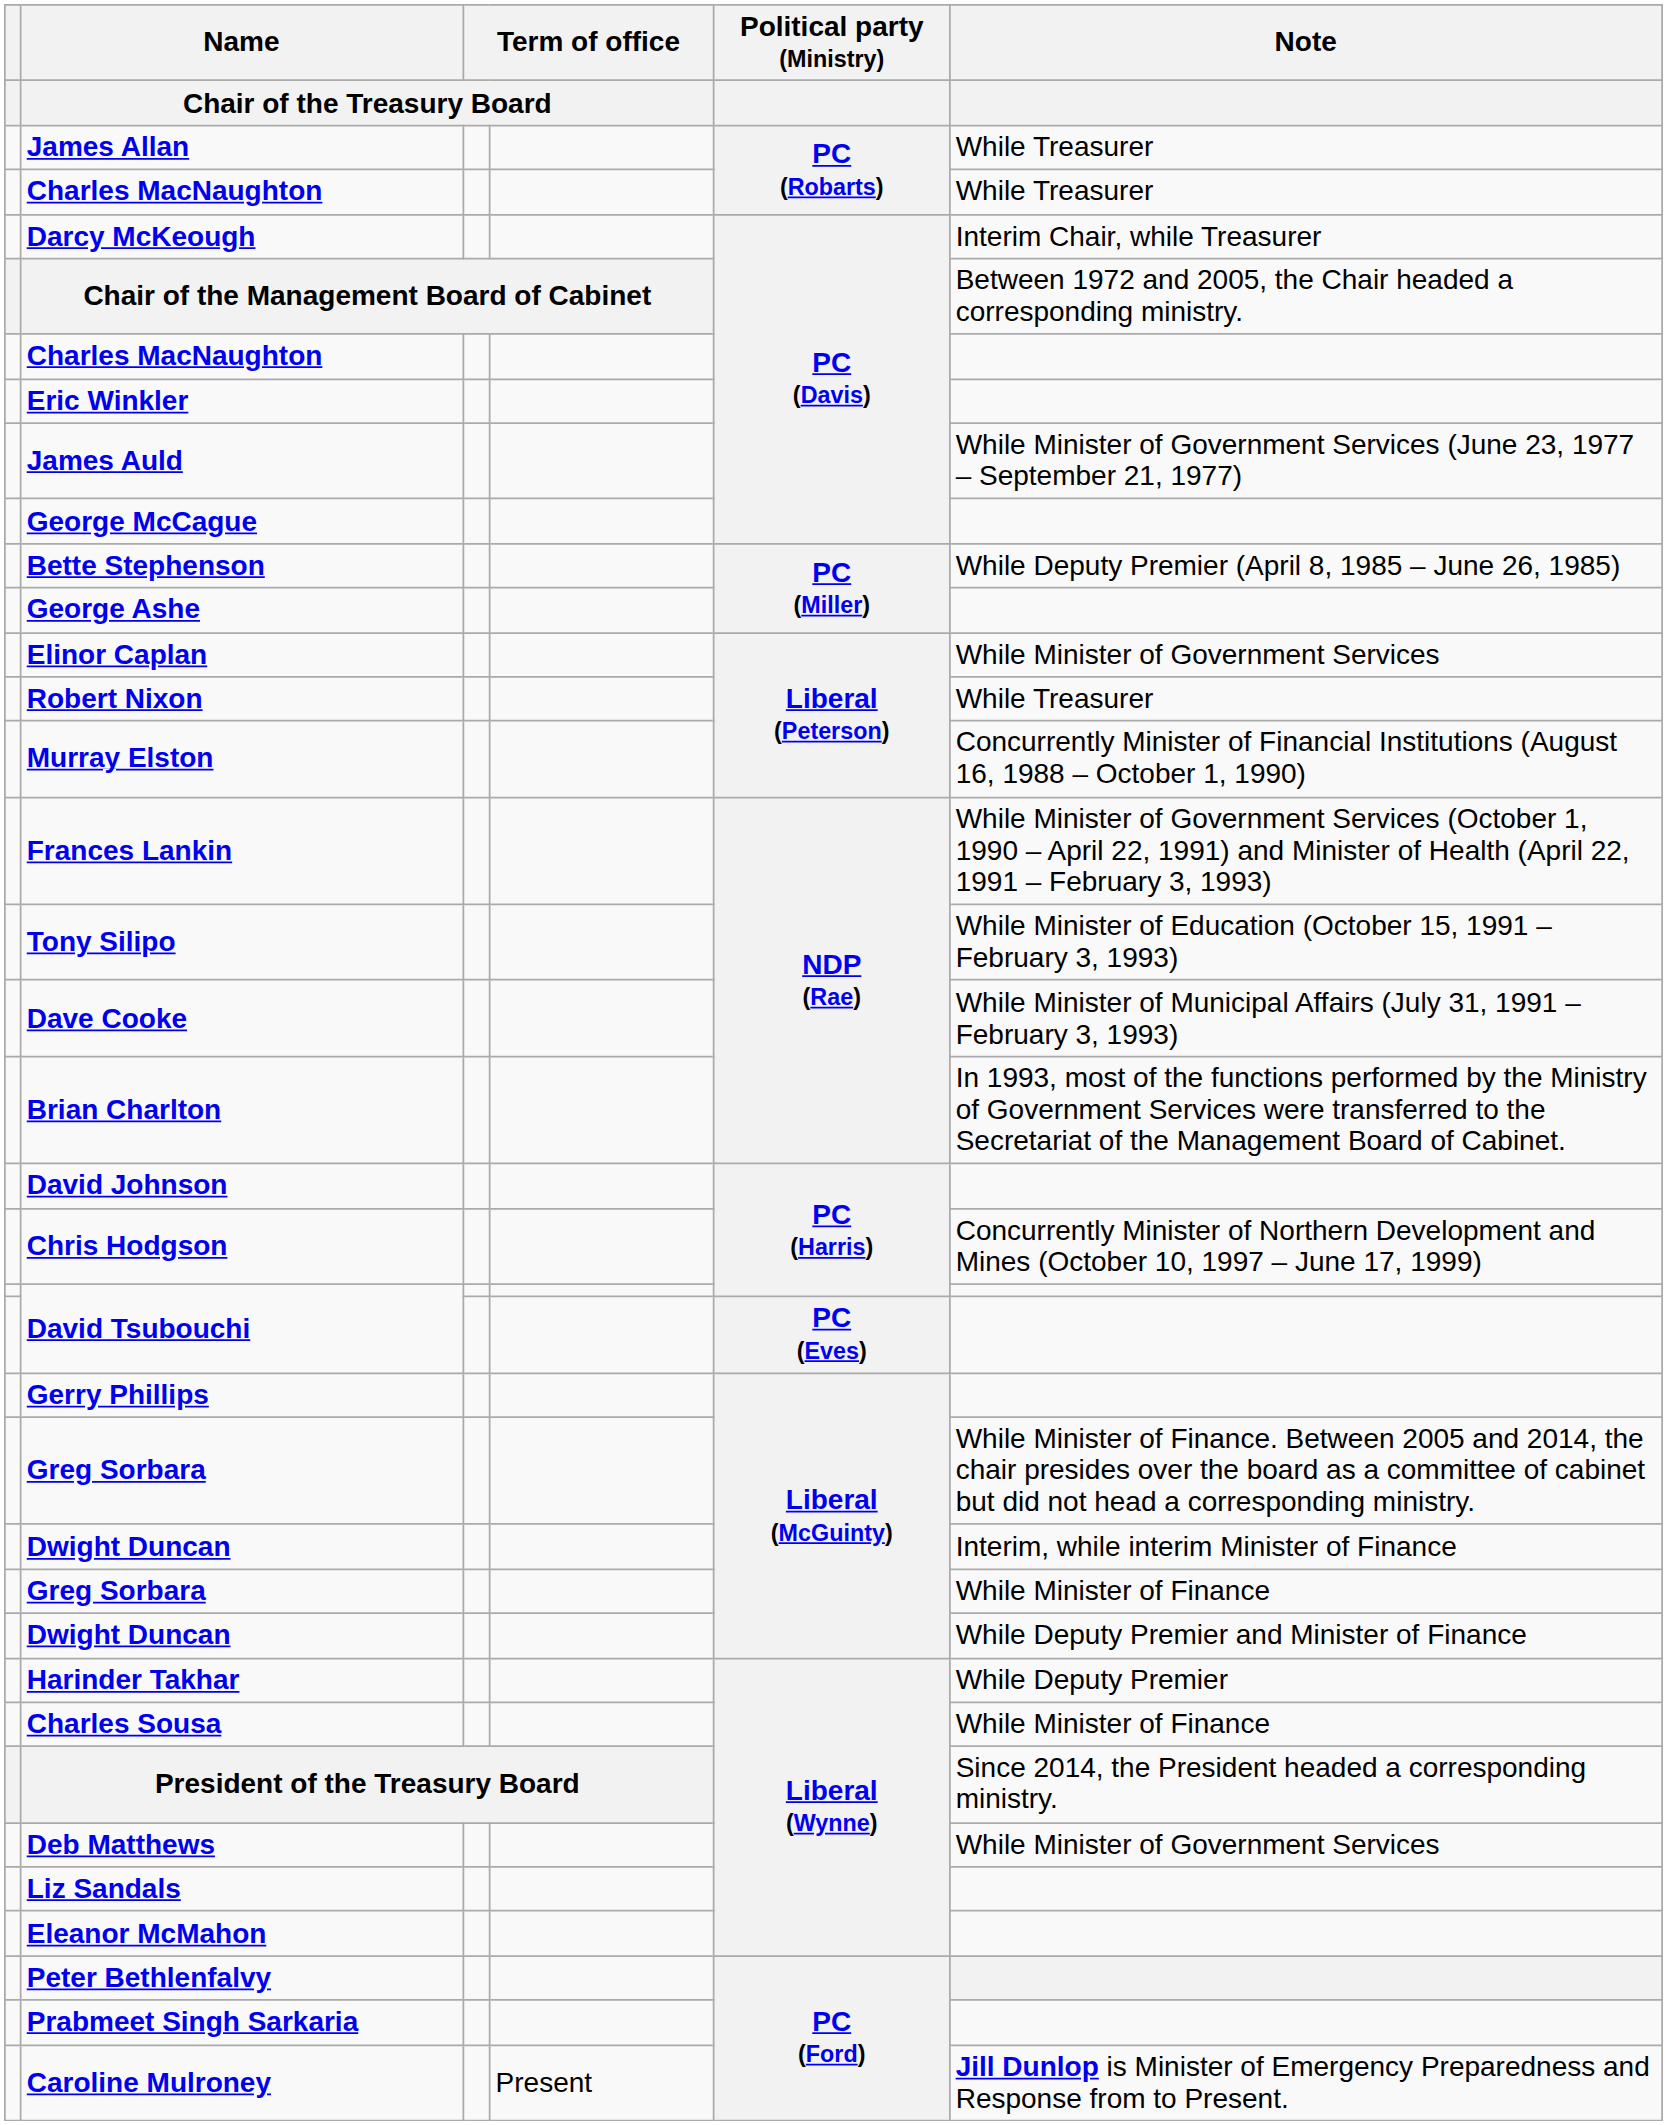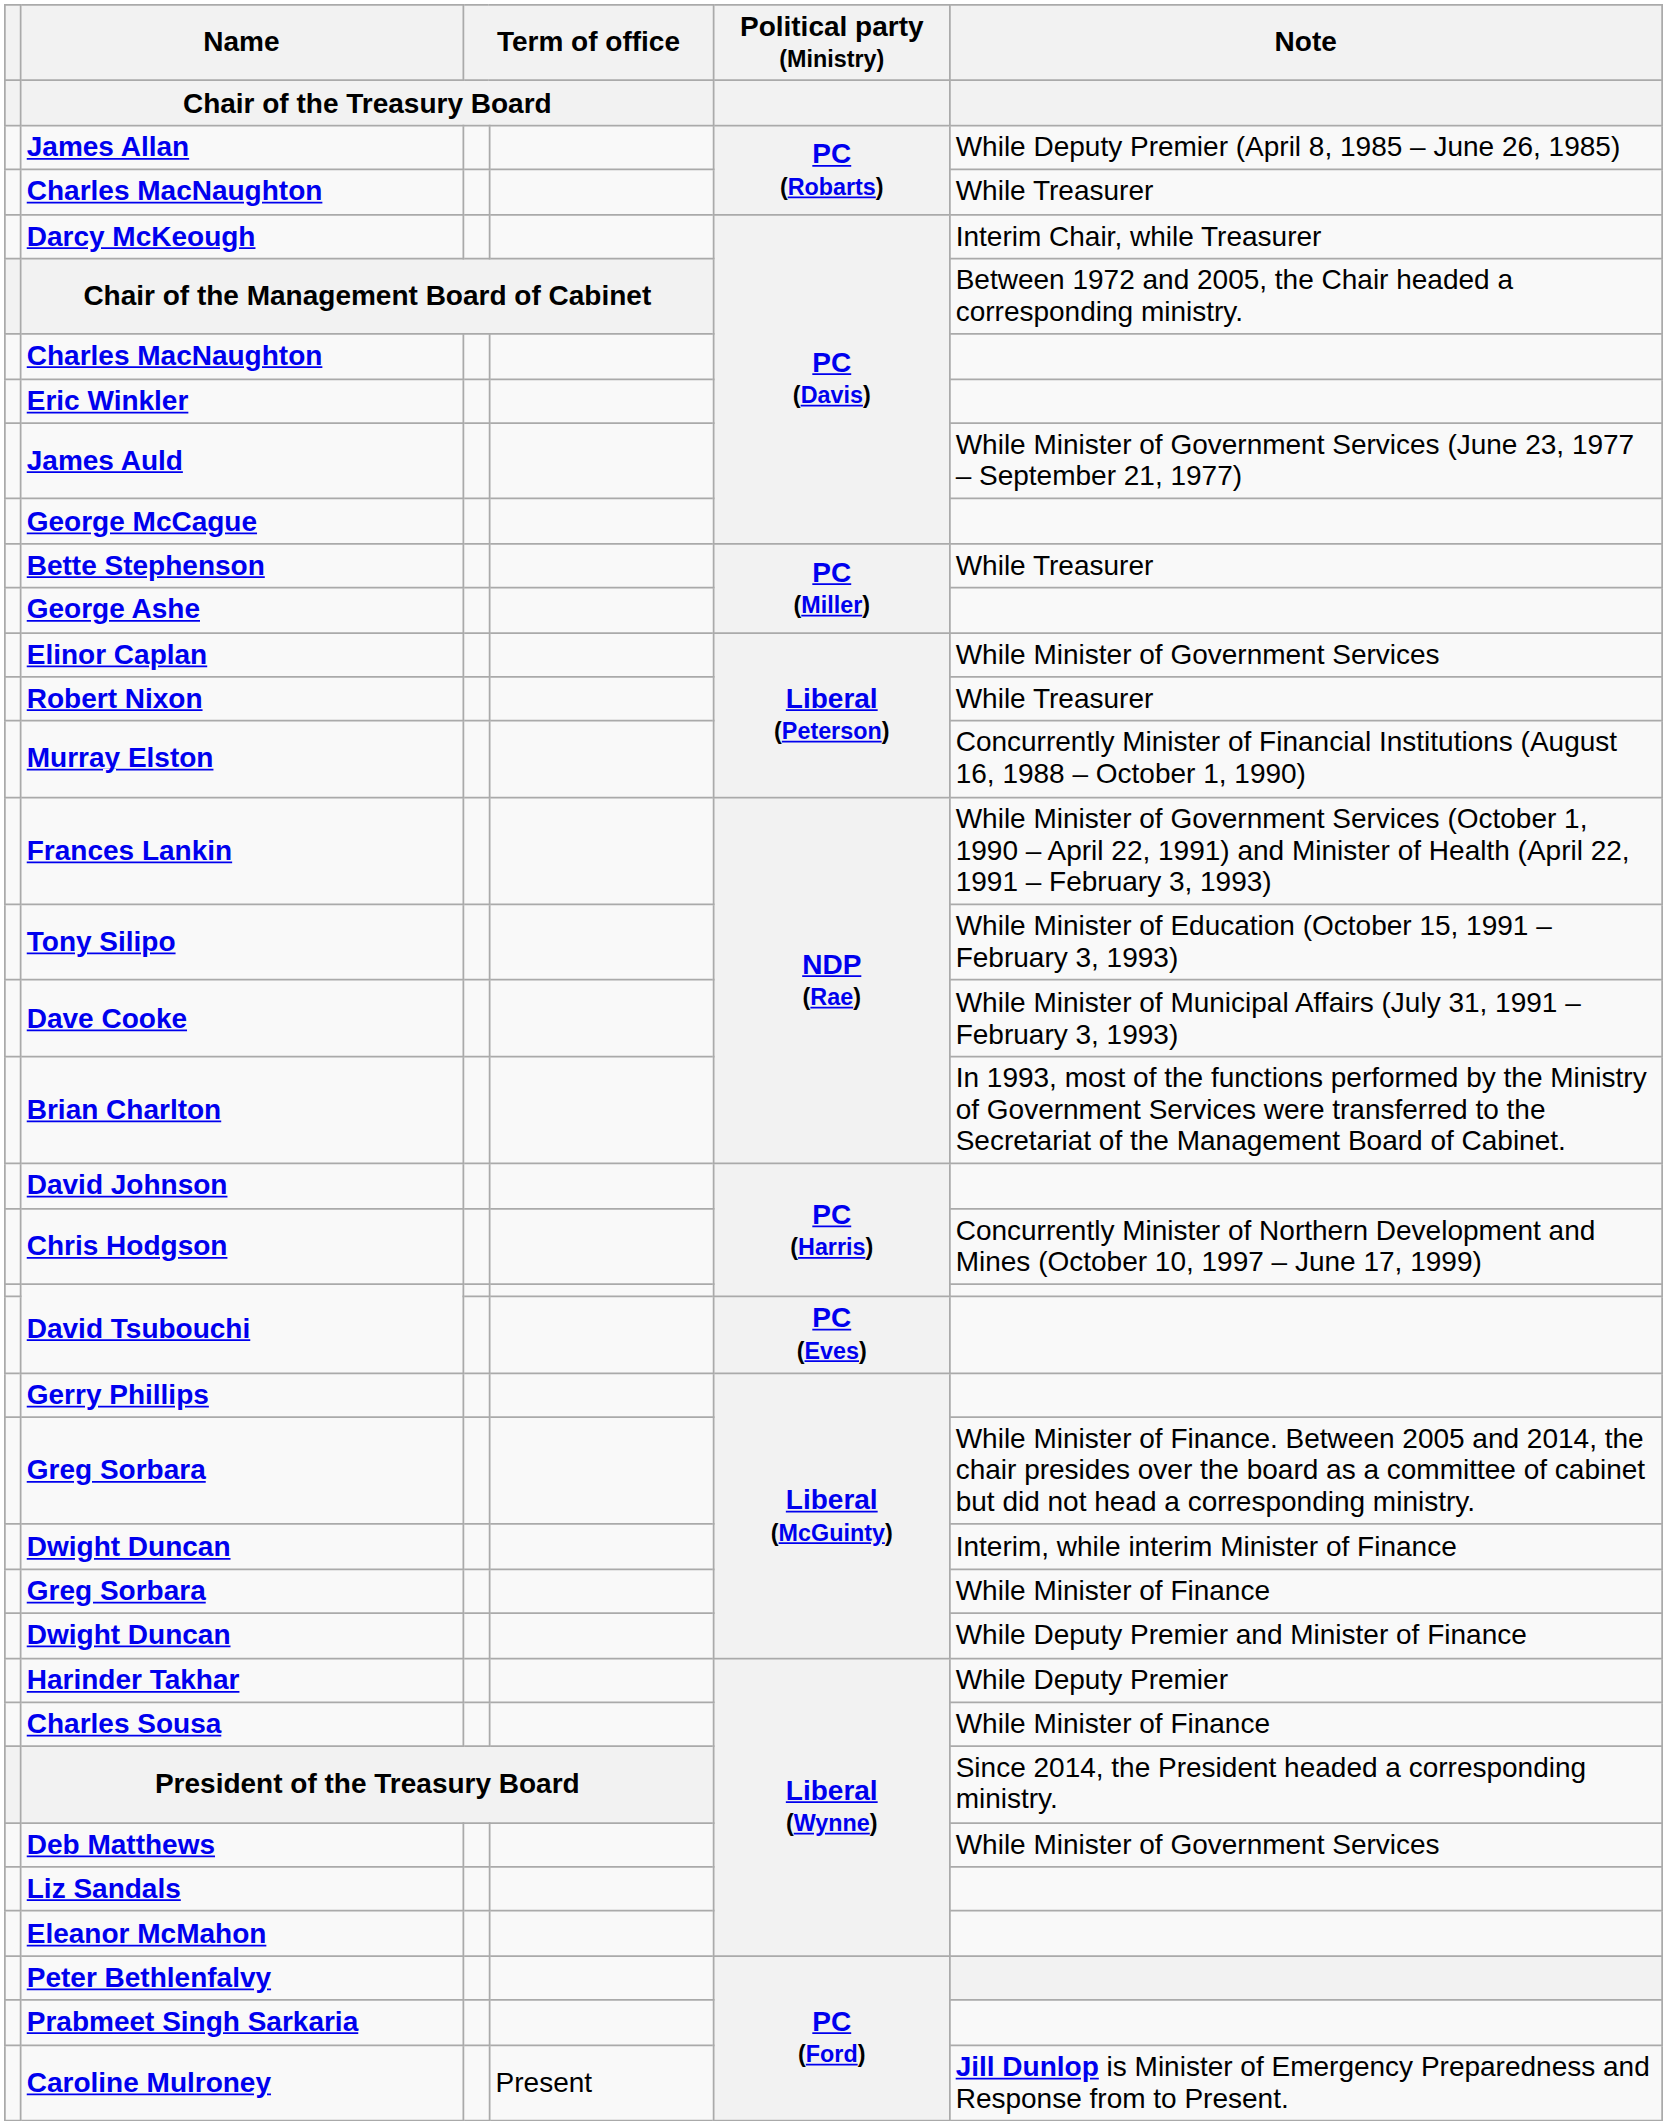(1054, 147) While Treasurer -> (1288, 147) While Deputy Premier (April 8, 1985 – June 26, 1985)
(1288, 565) While Deputy Premier (April 8, 1985 – June 26, 1985) -> (1054, 565) While Treasurer
